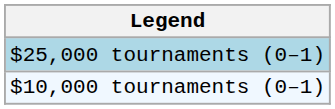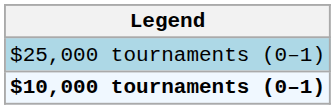(168, 88) normal -> (168, 88) bold
